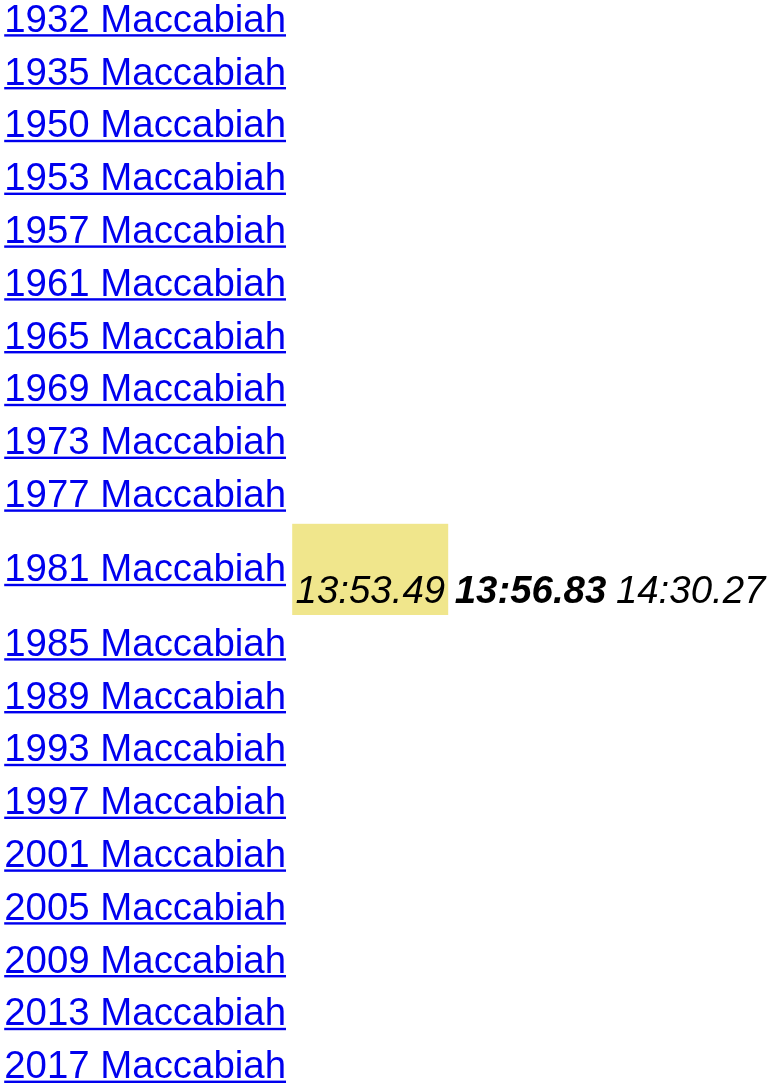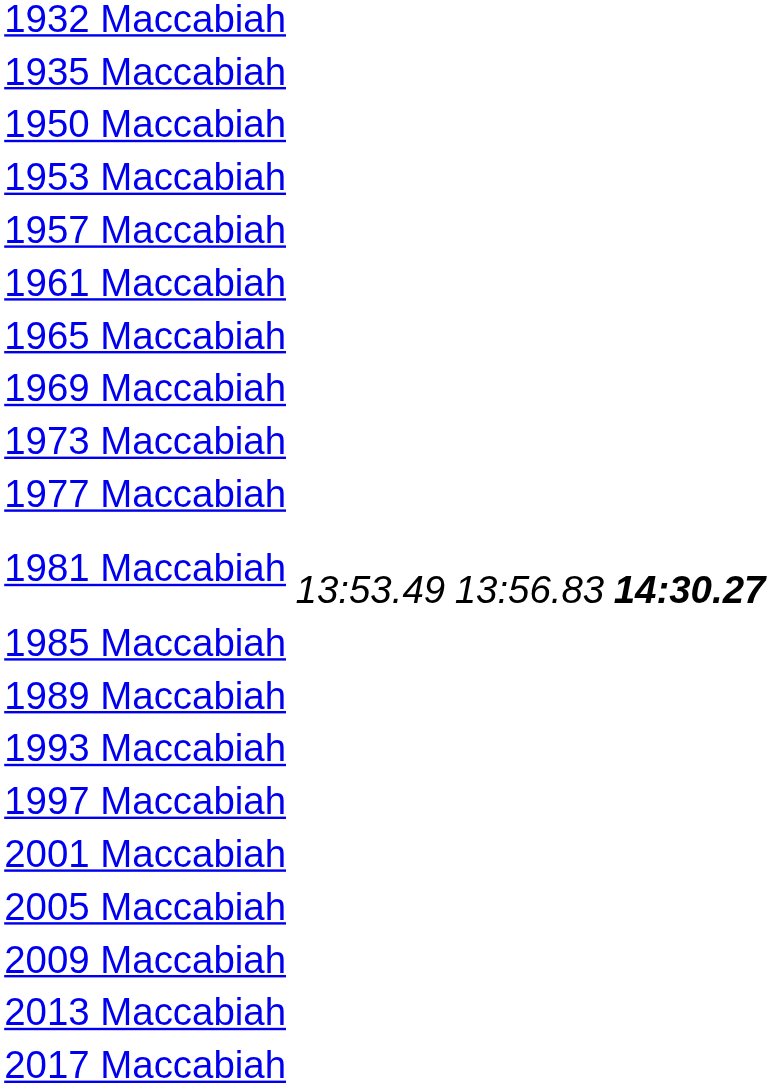(370, 590) khaki background -> (370, 590) no background
(530, 590) bold -> (529, 590) normal
(691, 590) normal -> (690, 590) bold
